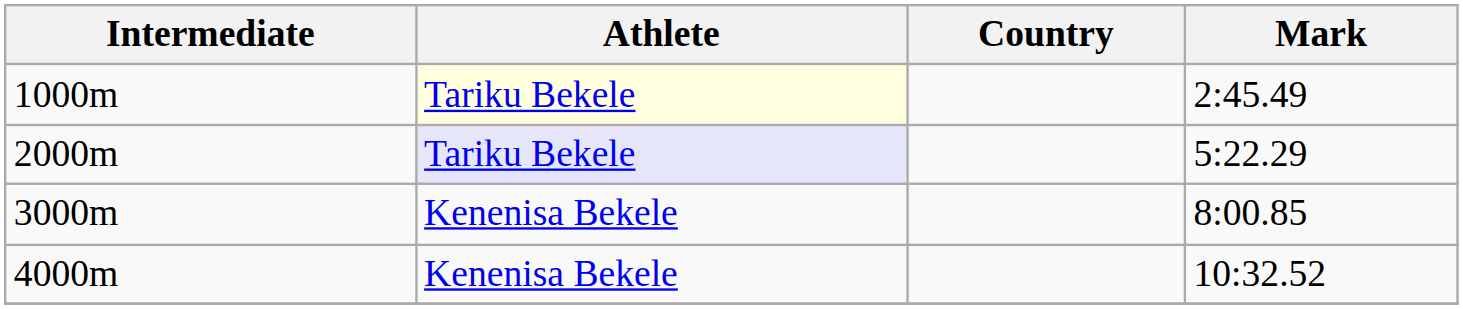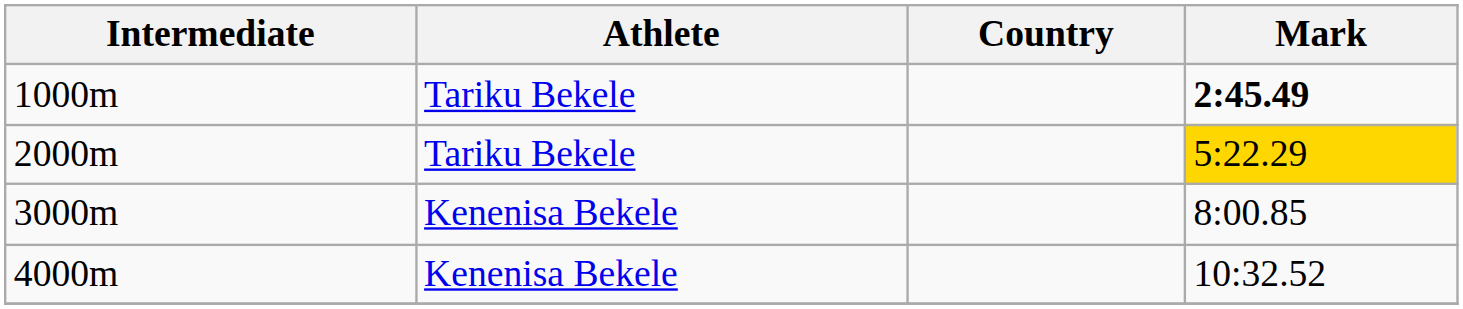(530, 93) lightyellow background -> (530, 93) no background
(1250, 93) normal -> (1251, 93) bold
(530, 153) lavender background -> (530, 153) no background
(1250, 153) no background -> (1250, 153) gold background
